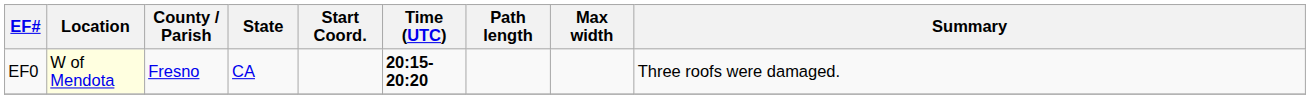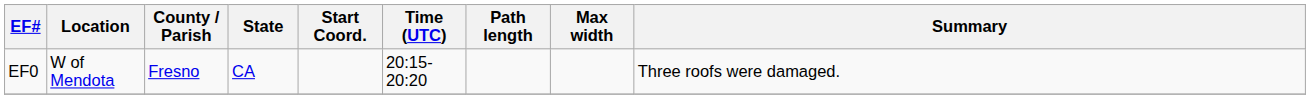(82, 71) lightyellow background -> (82, 71) no background
(410, 71) bold -> (409, 71) normal
